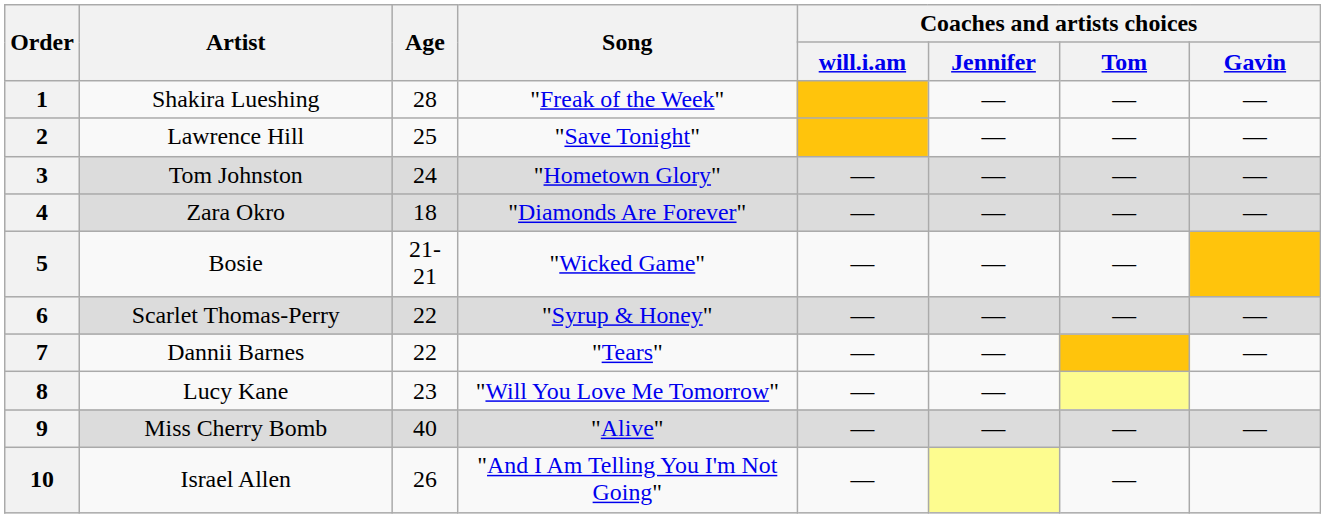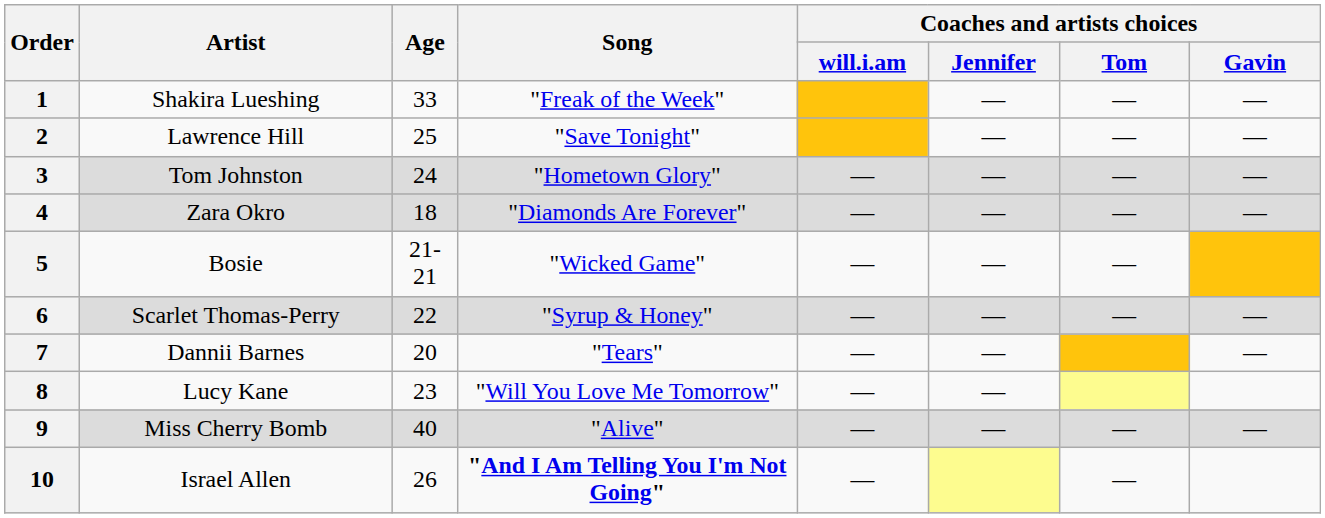(425, 99) 28 -> (425, 99) 33
(425, 352) 22 -> (425, 352) 20
(627, 479) normal -> (627, 479) bold
